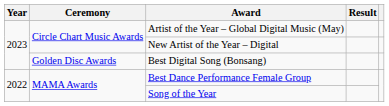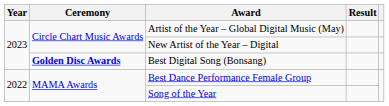(74, 61) normal -> (76, 61) bold
